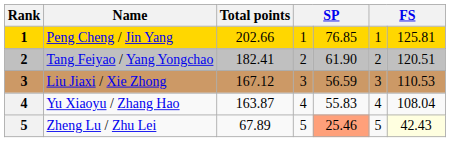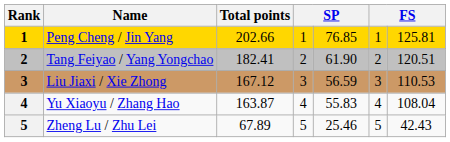(341, 125) lightsalmon background -> (341, 125) no background
(416, 125) lightyellow background -> (416, 125) no background
